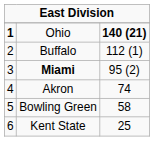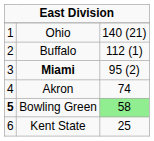(10, 32) bold -> (10, 32) normal
(124, 32) bold -> (124, 32) normal
(10, 107) normal -> (10, 107) bold
(124, 107) no background -> (124, 107) lightgreen background
